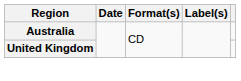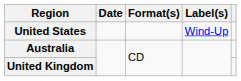+ row: (50, 31)
